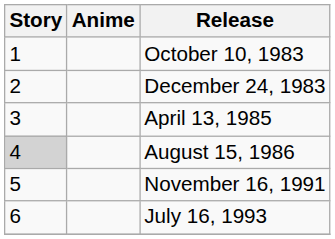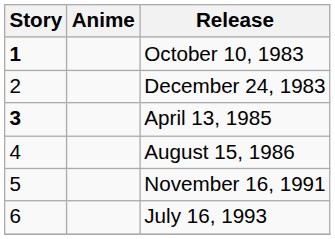(15, 53) normal -> (15, 53) bold
(15, 119) normal -> (15, 119) bold
(15, 151) lightgrey background -> (15, 151) no background
